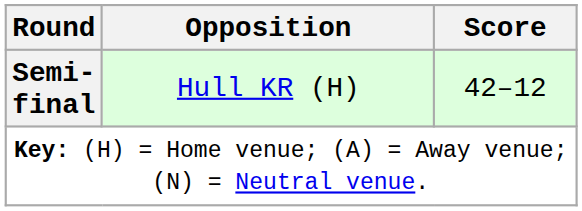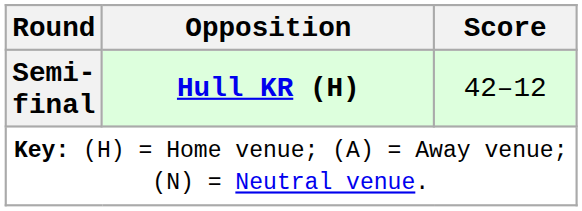(268, 89) normal -> (268, 89) bold
